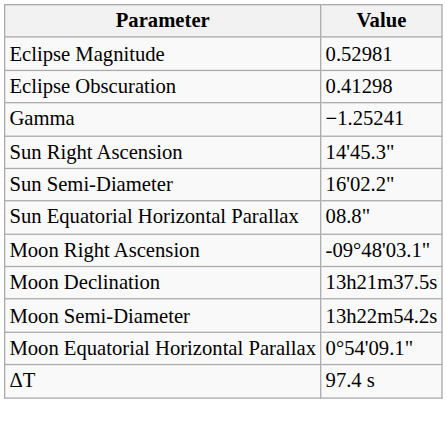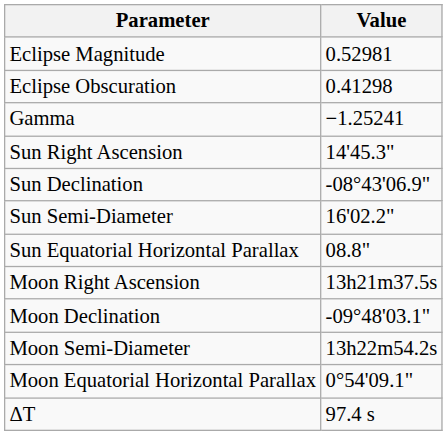+ row: (76, 184)
(378, 250) -09°48'03.1" -> (381, 282) 13h21m37.5s
(381, 282) 13h21m37.5s -> (378, 315) -09°48'03.1"
